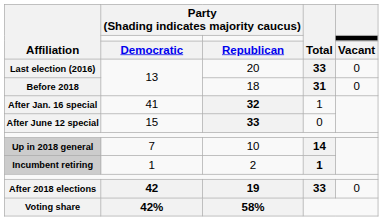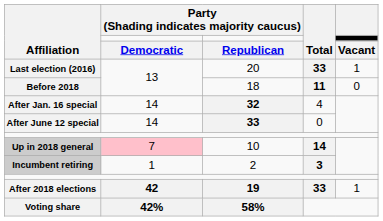(357, 68) 0 -> (357, 68) 1
(319, 86) 31 -> (319, 86) 11
(152, 104) 41 -> (152, 104) 14
(319, 104) 1 -> (319, 104) 4
(152, 123) 15 -> (152, 123) 14
(152, 146) no background -> (152, 146) pink background
(319, 165) 1 -> (319, 165) 3
(357, 188) 0 -> (357, 188) 1
